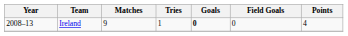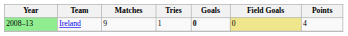(20, 24) no background -> (20, 24) lightgreen background
(234, 24) no background -> (234, 24) khaki background
